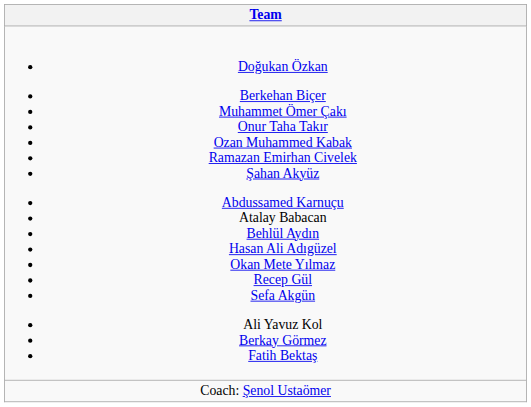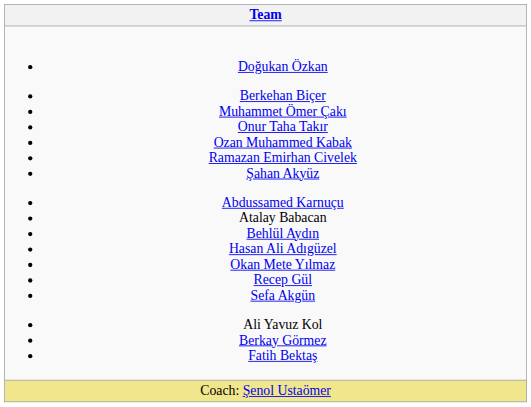(266, 391) no background -> (266, 391) khaki background
